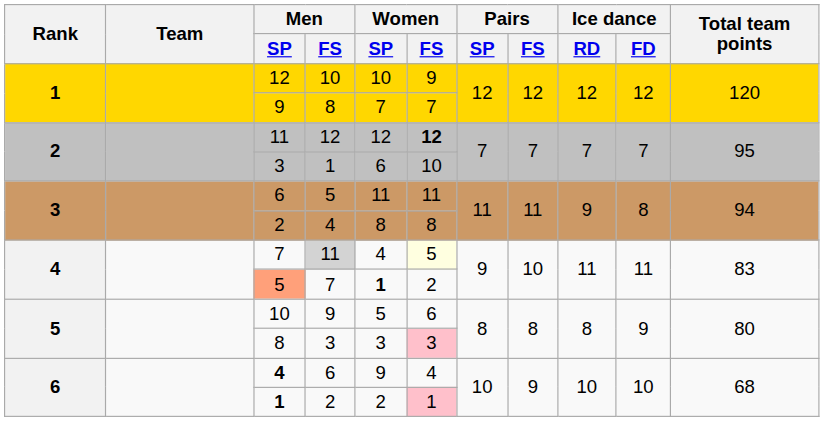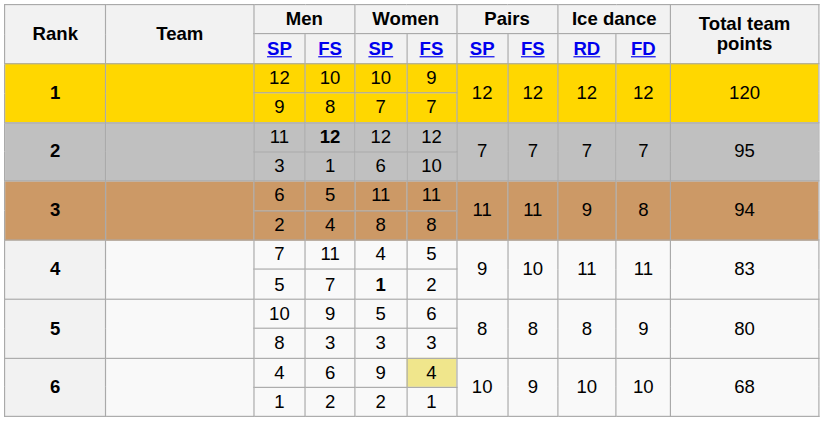(330, 136) normal -> (330, 136) bold
(431, 136) bold -> (431, 136) normal
(330, 254) lightgrey background -> (330, 254) no background
(431, 254) lightyellow background -> (431, 254) no background
(279, 284) lightsalmon background -> (279, 284) no background
(431, 343) pink background -> (431, 343) no background
(279, 372) bold -> (279, 372) normal
(431, 372) no background -> (431, 372) khaki background
(279, 401) bold -> (279, 401) normal
(431, 401) pink background -> (431, 401) no background
